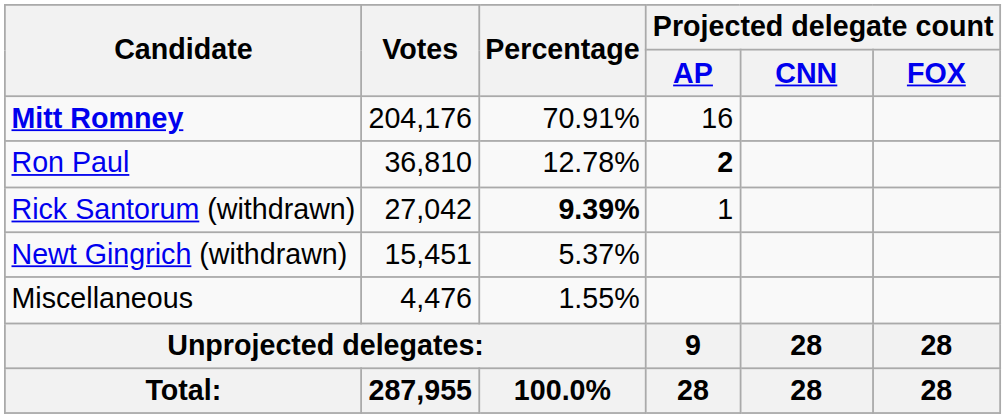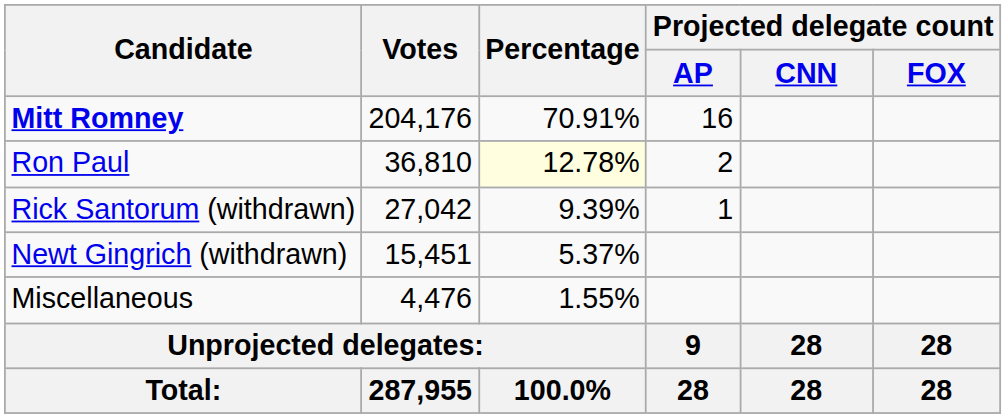(591, 163) no background -> (591, 163) lightyellow background
(725, 163) bold -> (725, 163) normal
(599, 208) bold -> (599, 208) normal
